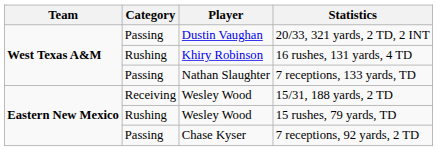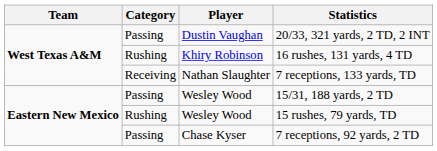(144, 75) Passing -> (150, 75) Receiving
(150, 95) Receiving -> (144, 95) Passing
